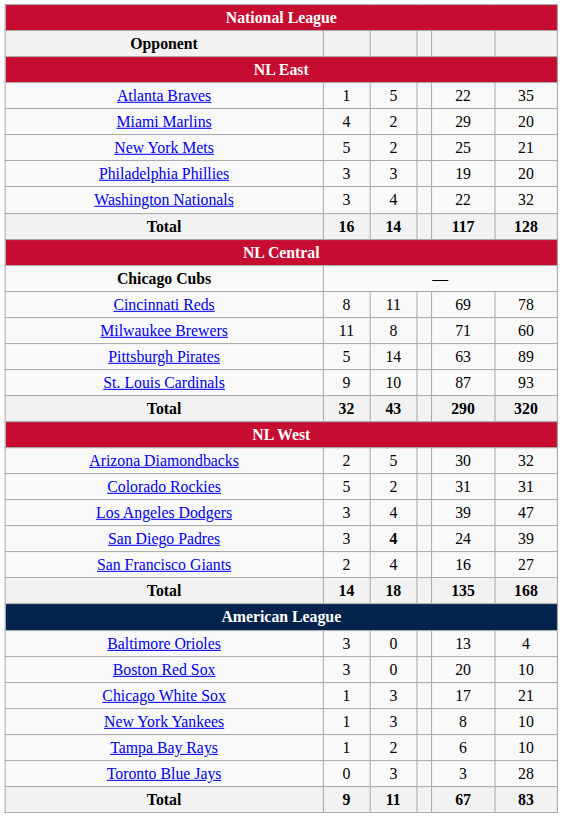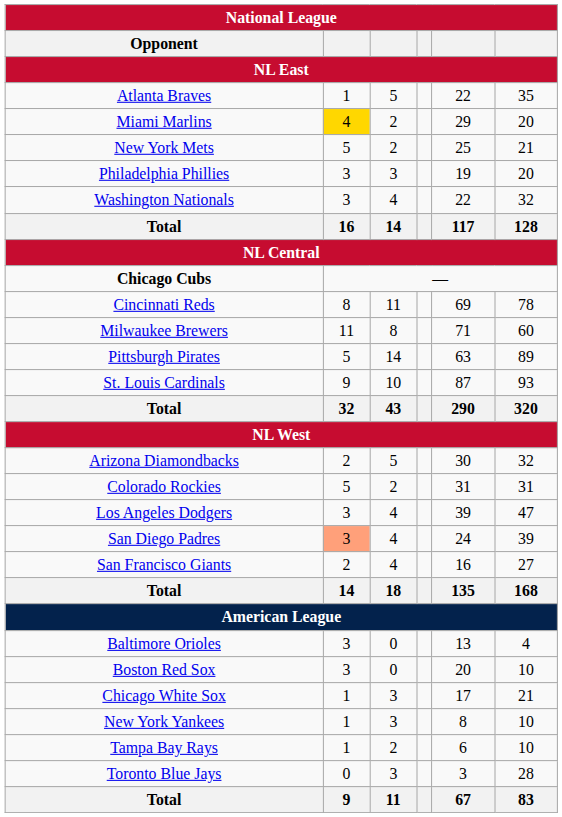(346, 121) no background -> (346, 121) gold background
(346, 538) no background -> (346, 538) lightsalmon background
(393, 538) bold -> (393, 538) normal
